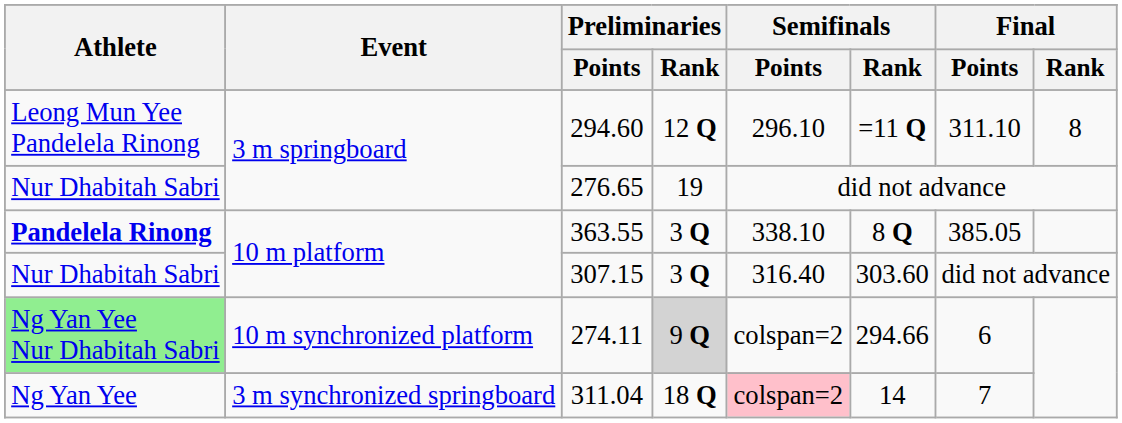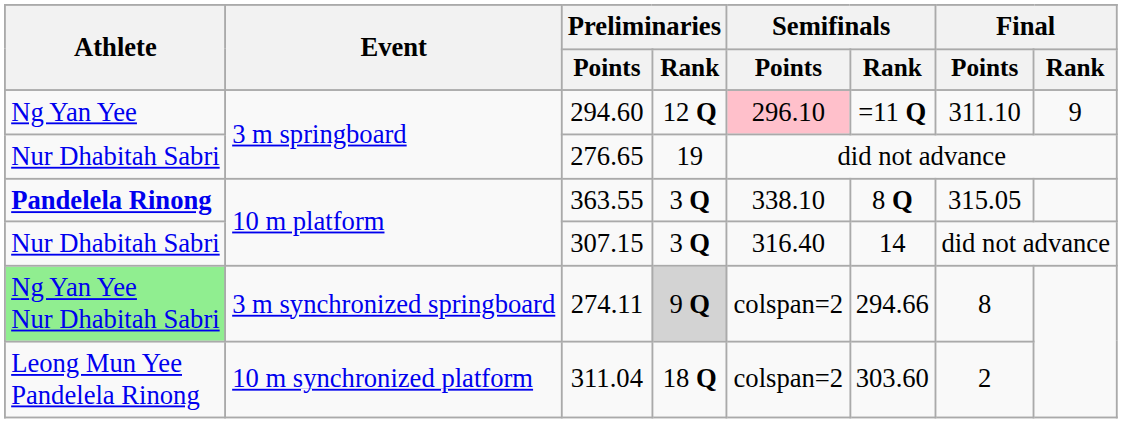(105, 128) Leong Mun Yee Pandelela Rinong -> (74, 112) Ng Yan Yee
(788, 128) no background -> (788, 112) pink background
(1075, 128) 8 -> (1075, 112) 9
(985, 231) 385.05 -> (985, 200) 315.05
(892, 275) 303.60 -> (892, 244) 14
(383, 335) 10 m synchronized platform -> (394, 303) 3 m synchronized springboard
(985, 335) 6 -> (985, 303) 8
(74, 394) Ng Yan Yee -> (105, 379) Leong Mun Yee Pandelela Rinong
(394, 394) 3 m synchronized springboard -> (383, 379) 10 m synchronized platform
(788, 394) pink background -> (788, 379) no background
(892, 394) 14 -> (892, 379) 303.60
(985, 394) 7 -> (985, 379) 2
